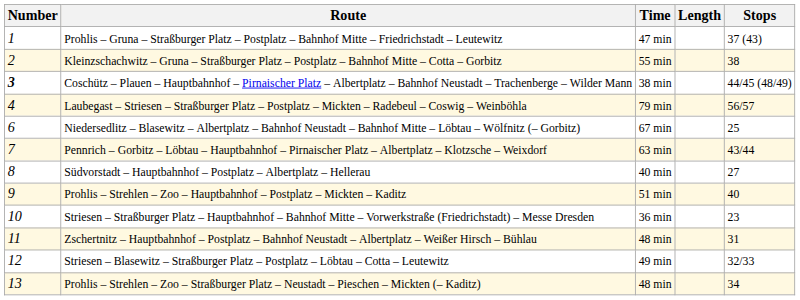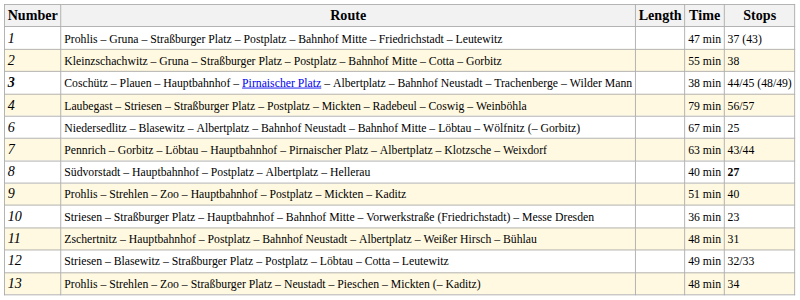columns swapped: (700, 15) <-> (655, 15)
(733, 172) normal -> (733, 171) bold
